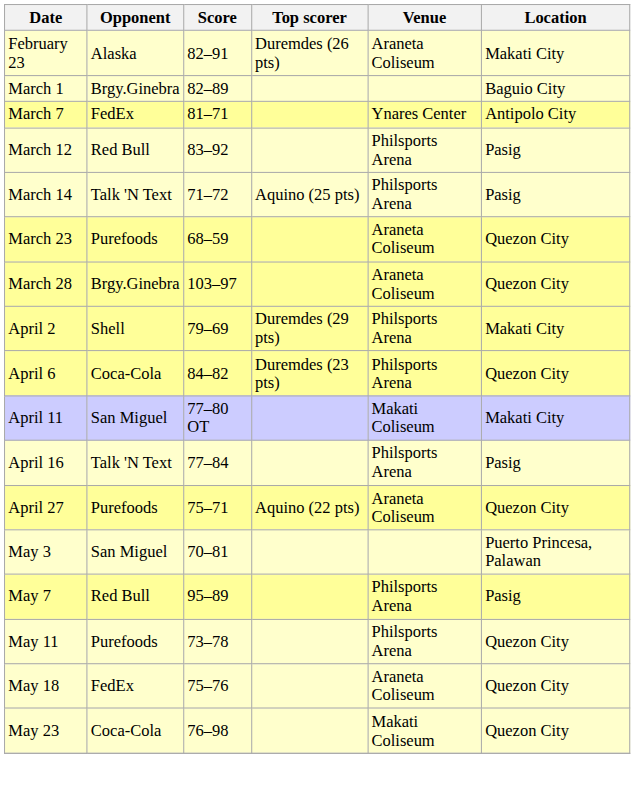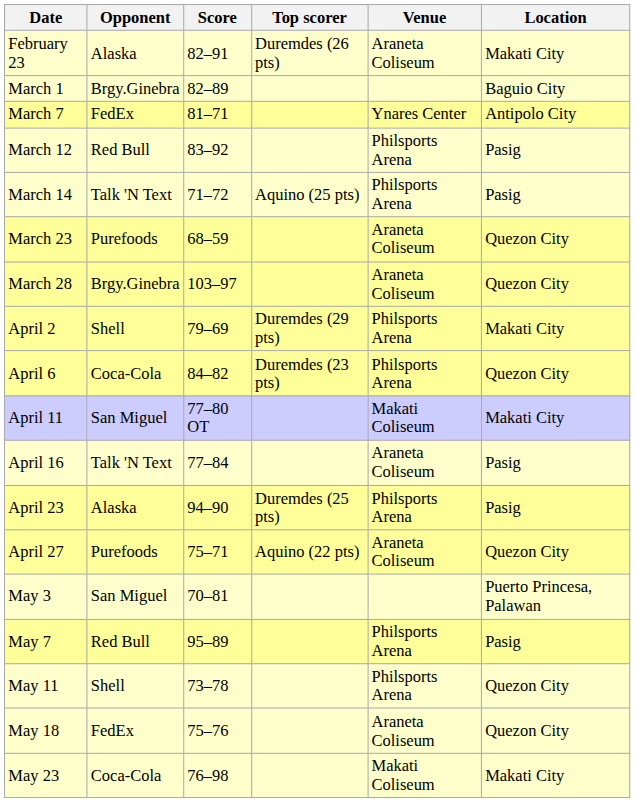(404, 462) Philsports Arena -> (403, 462) Araneta Coliseum
+ row: (36, 507)
(124, 641) Purefoods -> (108, 686) Shell
(527, 730) Quezon City -> (525, 775) Makati City
